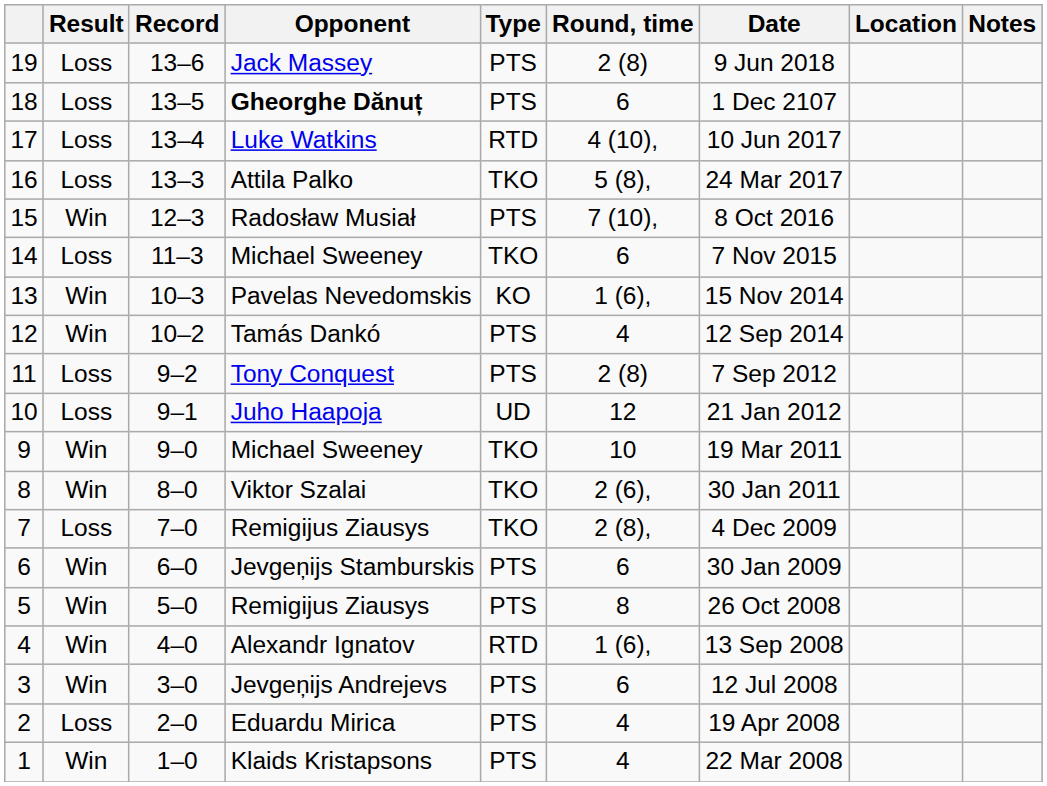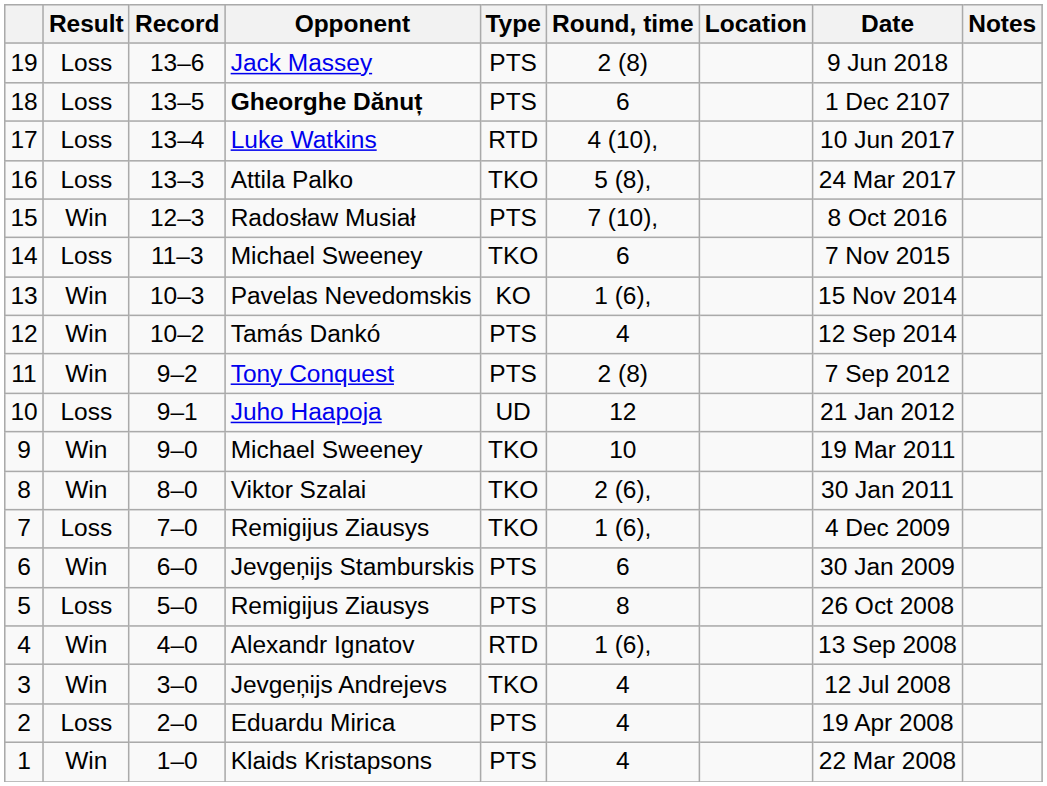columns swapped: (774, 23) <-> (906, 23)
(86, 373) Loss -> (86, 373) Win
(623, 528) 2 (8), -> (623, 528) 1 (6),
(86, 606) Win -> (86, 606) Loss
(513, 683) PTS -> (513, 683) TKO
(623, 683) 6 -> (623, 683) 4
